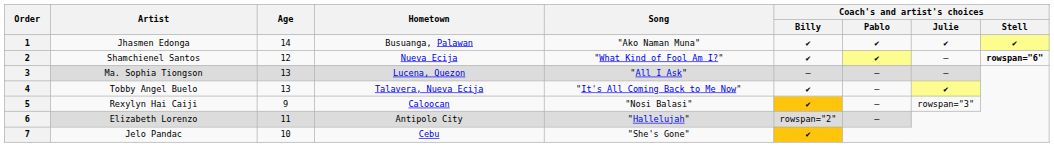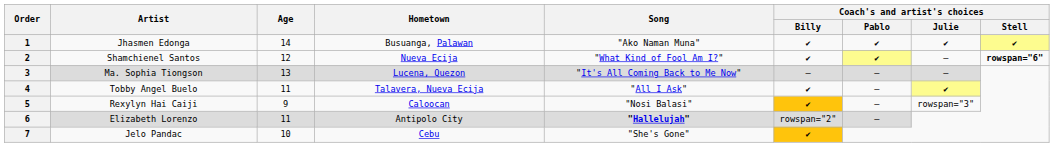(659, 73) "All I Ask" -> (659, 73) "It's All Coming Back to Me Now"
(286, 89) 13 -> (286, 89) 11
(659, 89) "It's All Coming Back to Me Now" -> (659, 89) "All I Ask"
(659, 119) normal -> (659, 119) bold
